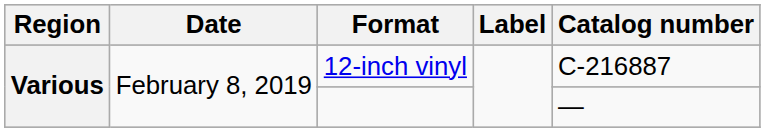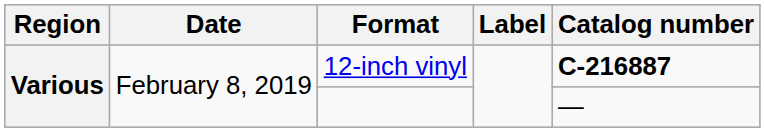(615, 65) normal -> (615, 65) bold
